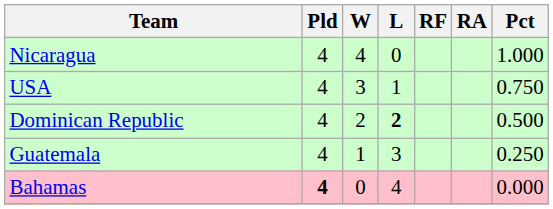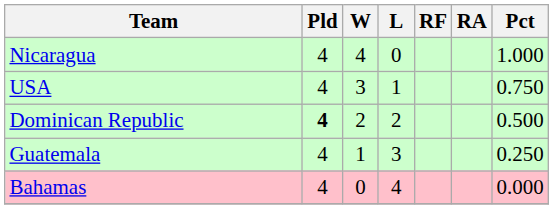(322, 120) normal -> (322, 120) bold
(396, 120) bold -> (396, 120) normal
(322, 187) bold -> (322, 187) normal
